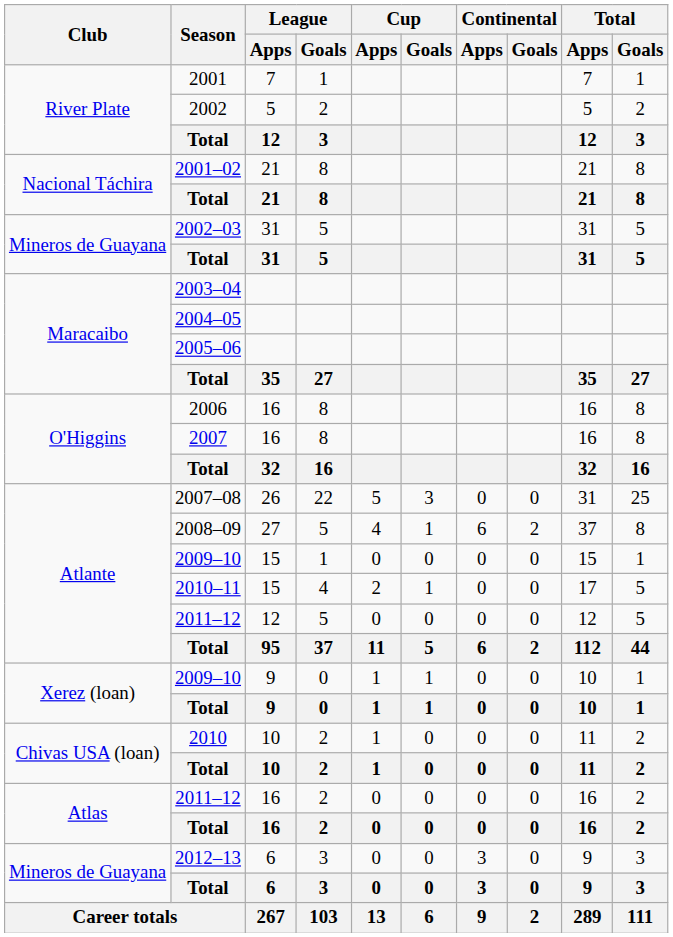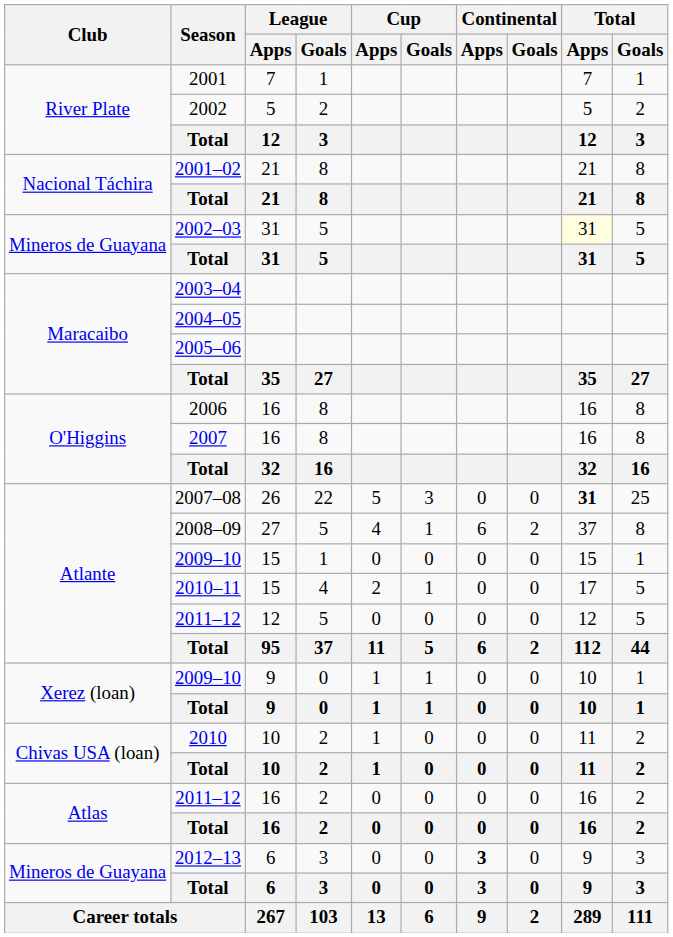(587, 229) no background -> (587, 229) lightyellow background
(587, 498) normal -> (587, 498) bold
(482, 857) normal -> (482, 857) bold
